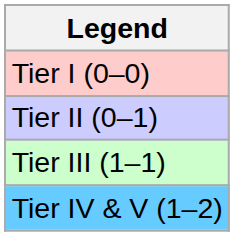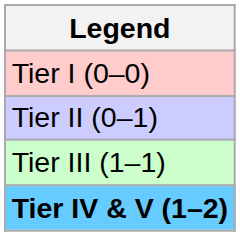(117, 208) normal -> (120, 208) bold
